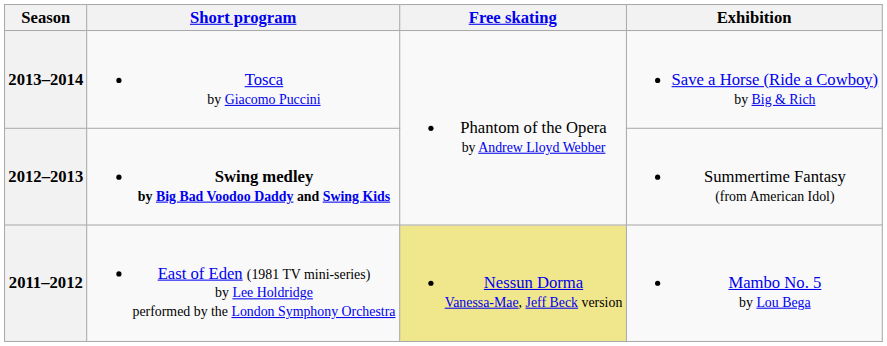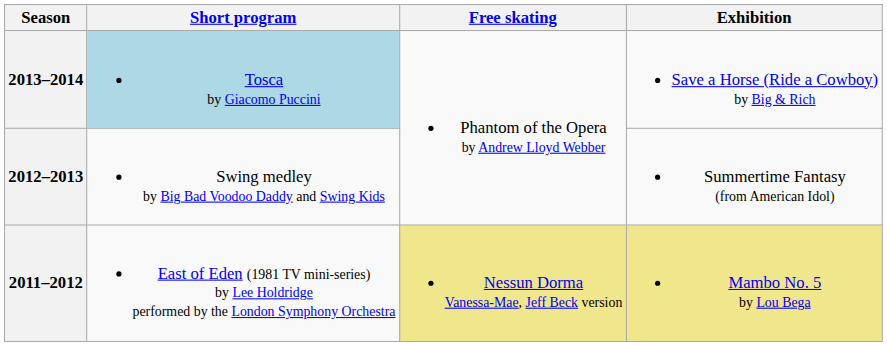(243, 89) no background -> (243, 89) lightblue background
(243, 186) bold -> (243, 186) normal
(754, 292) no background -> (754, 292) khaki background
